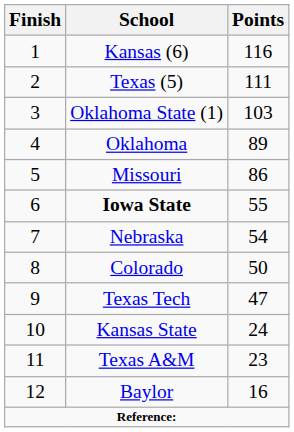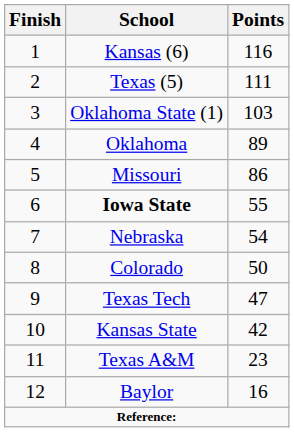(258, 329) 24 -> (258, 329) 42
